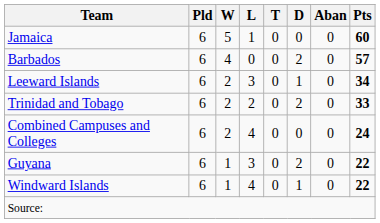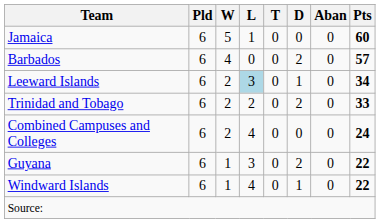(251, 81) no background -> (251, 81) lightblue background
